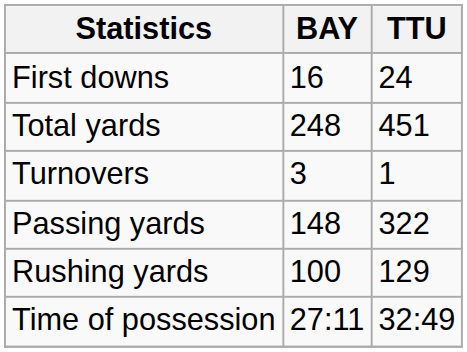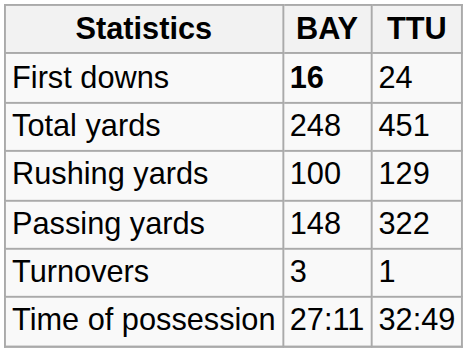(307, 77) normal -> (307, 77) bold
rows swapped: (110, 272) <-> (81, 175)
